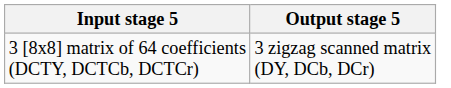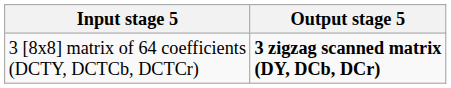(343, 58) normal -> (348, 58) bold
